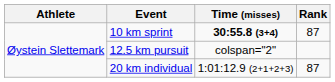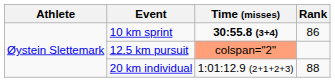(313, 32) 87 -> (313, 32) 86
(246, 50) no background -> (246, 50) lightsalmon background
(313, 68) 87 -> (313, 68) 88
